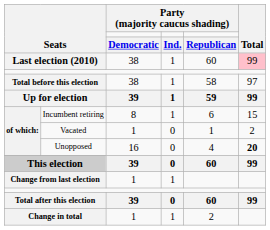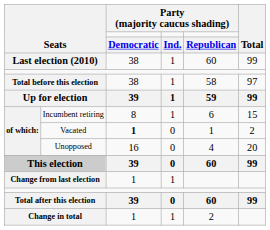(252, 61) pink background -> (252, 61) no background
(134, 131) normal -> (134, 131) bold
(252, 147) bold -> (252, 147) normal
